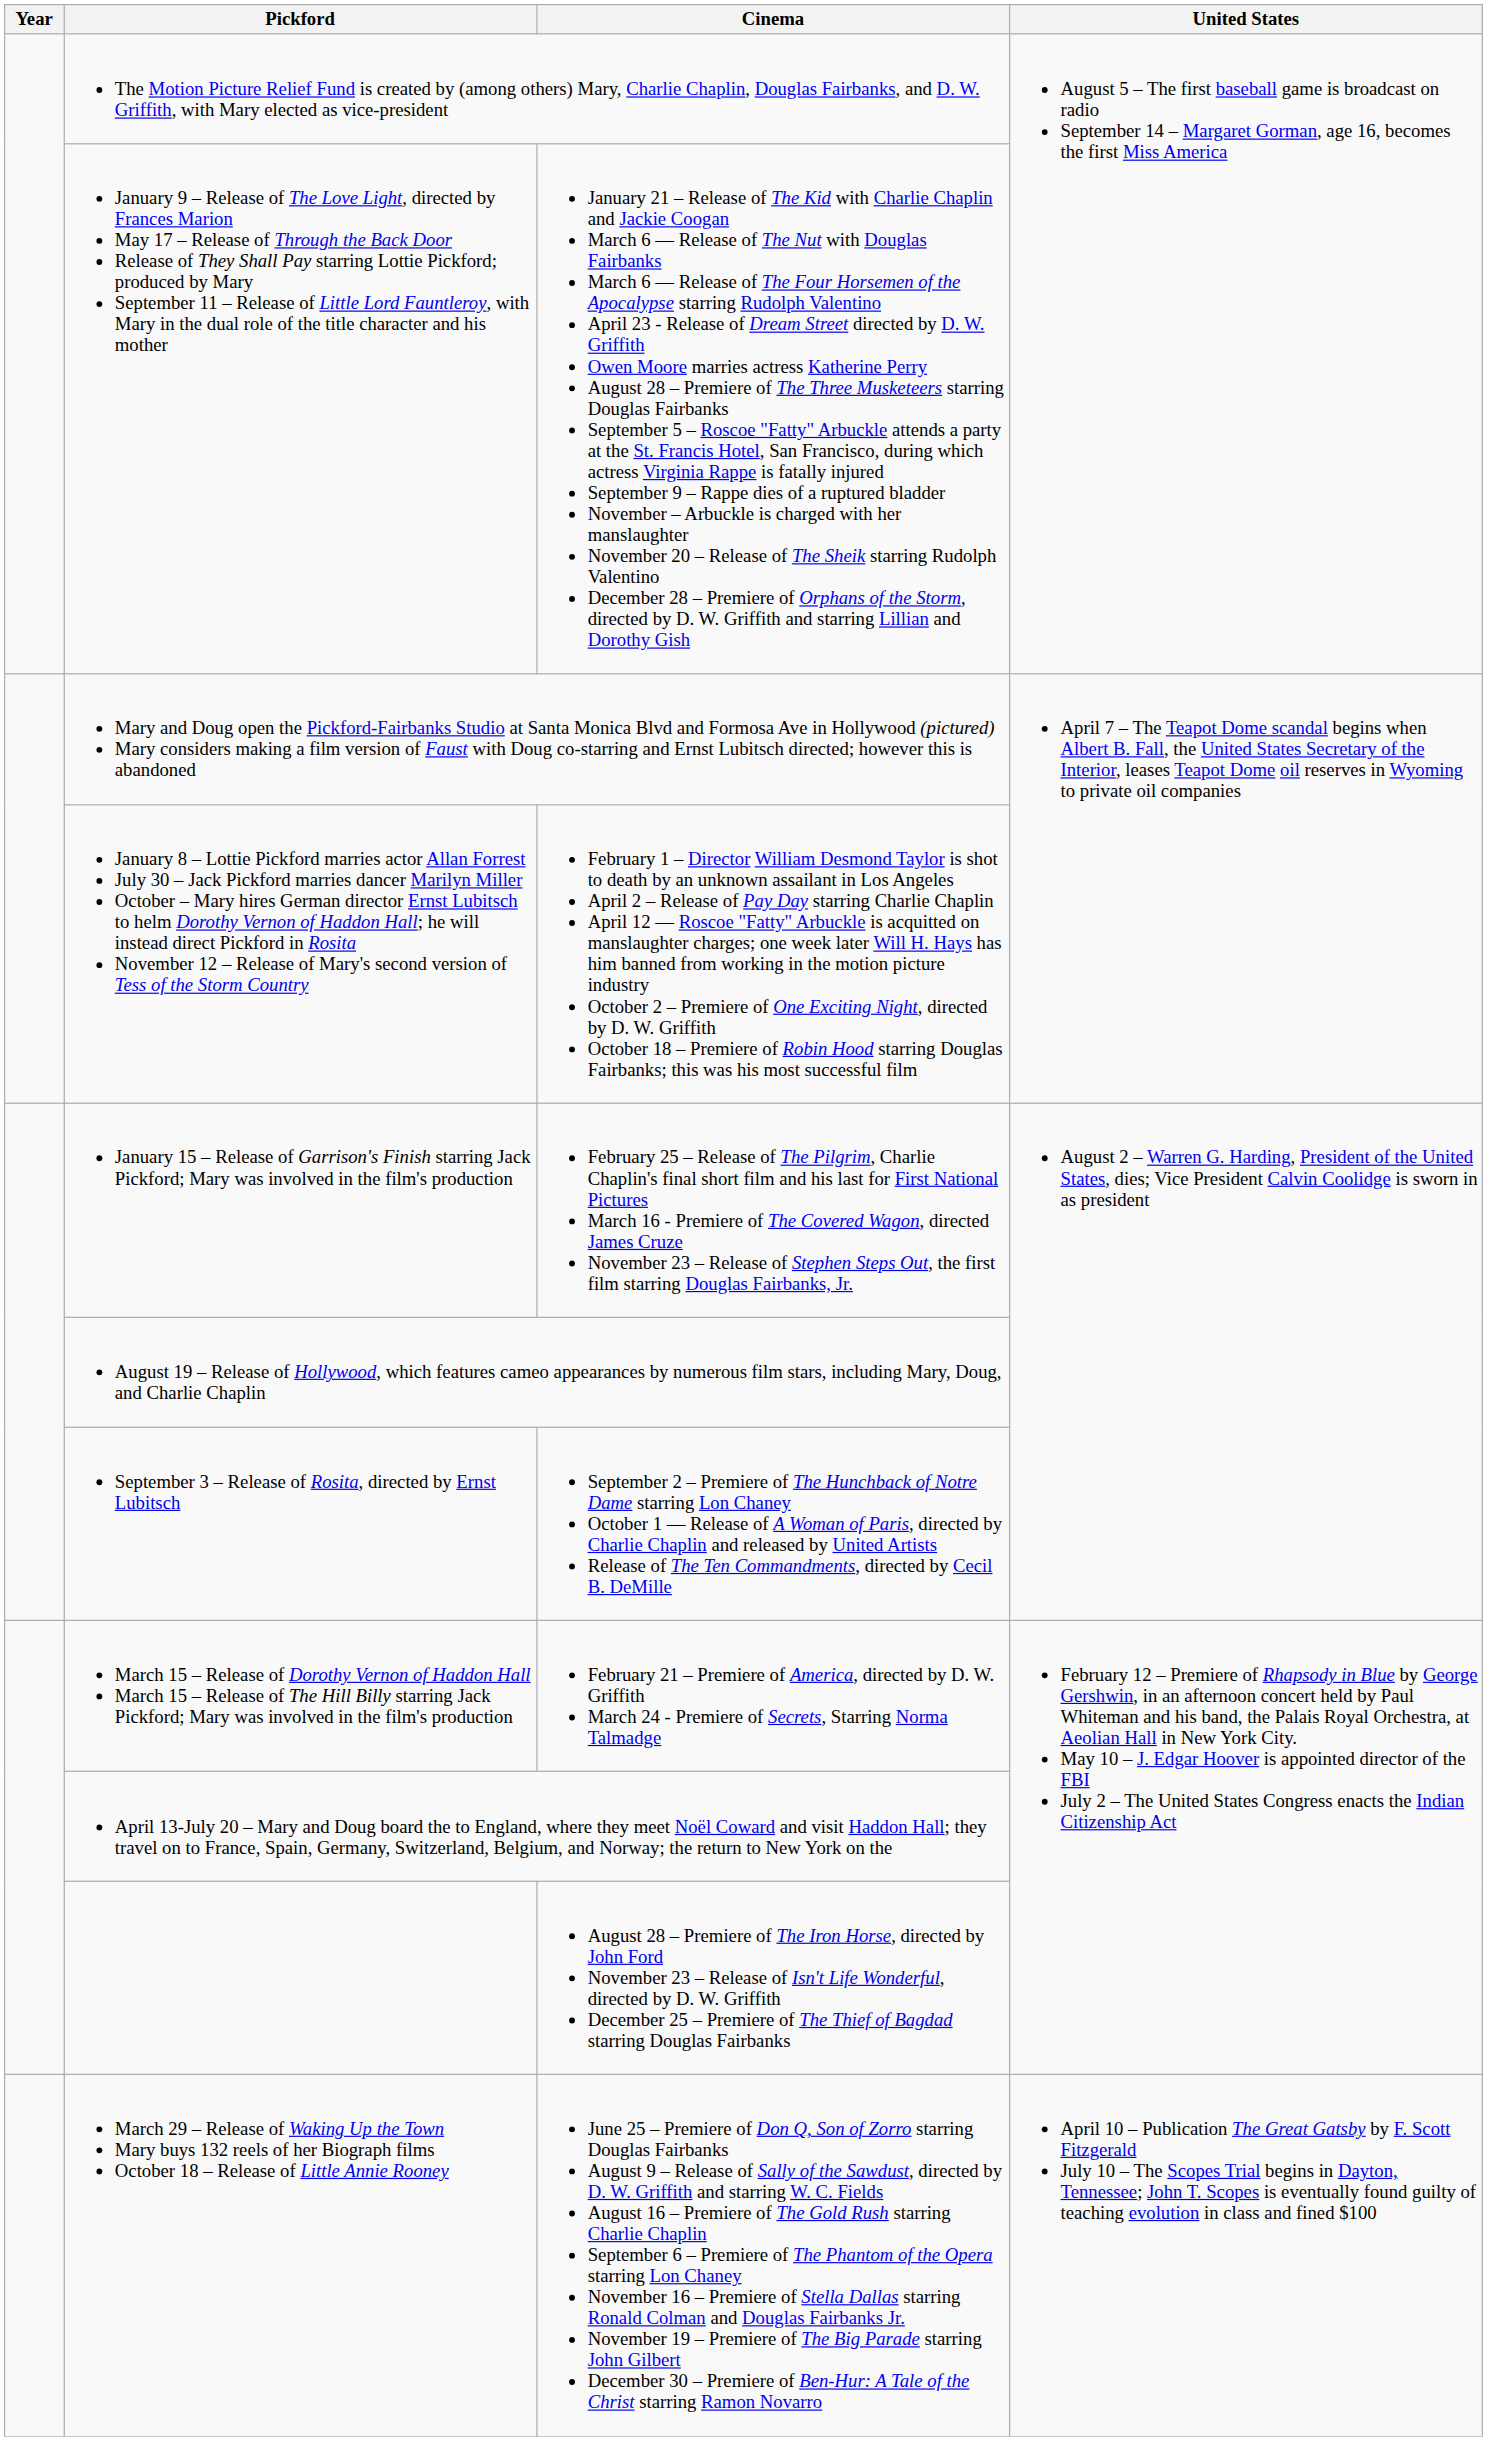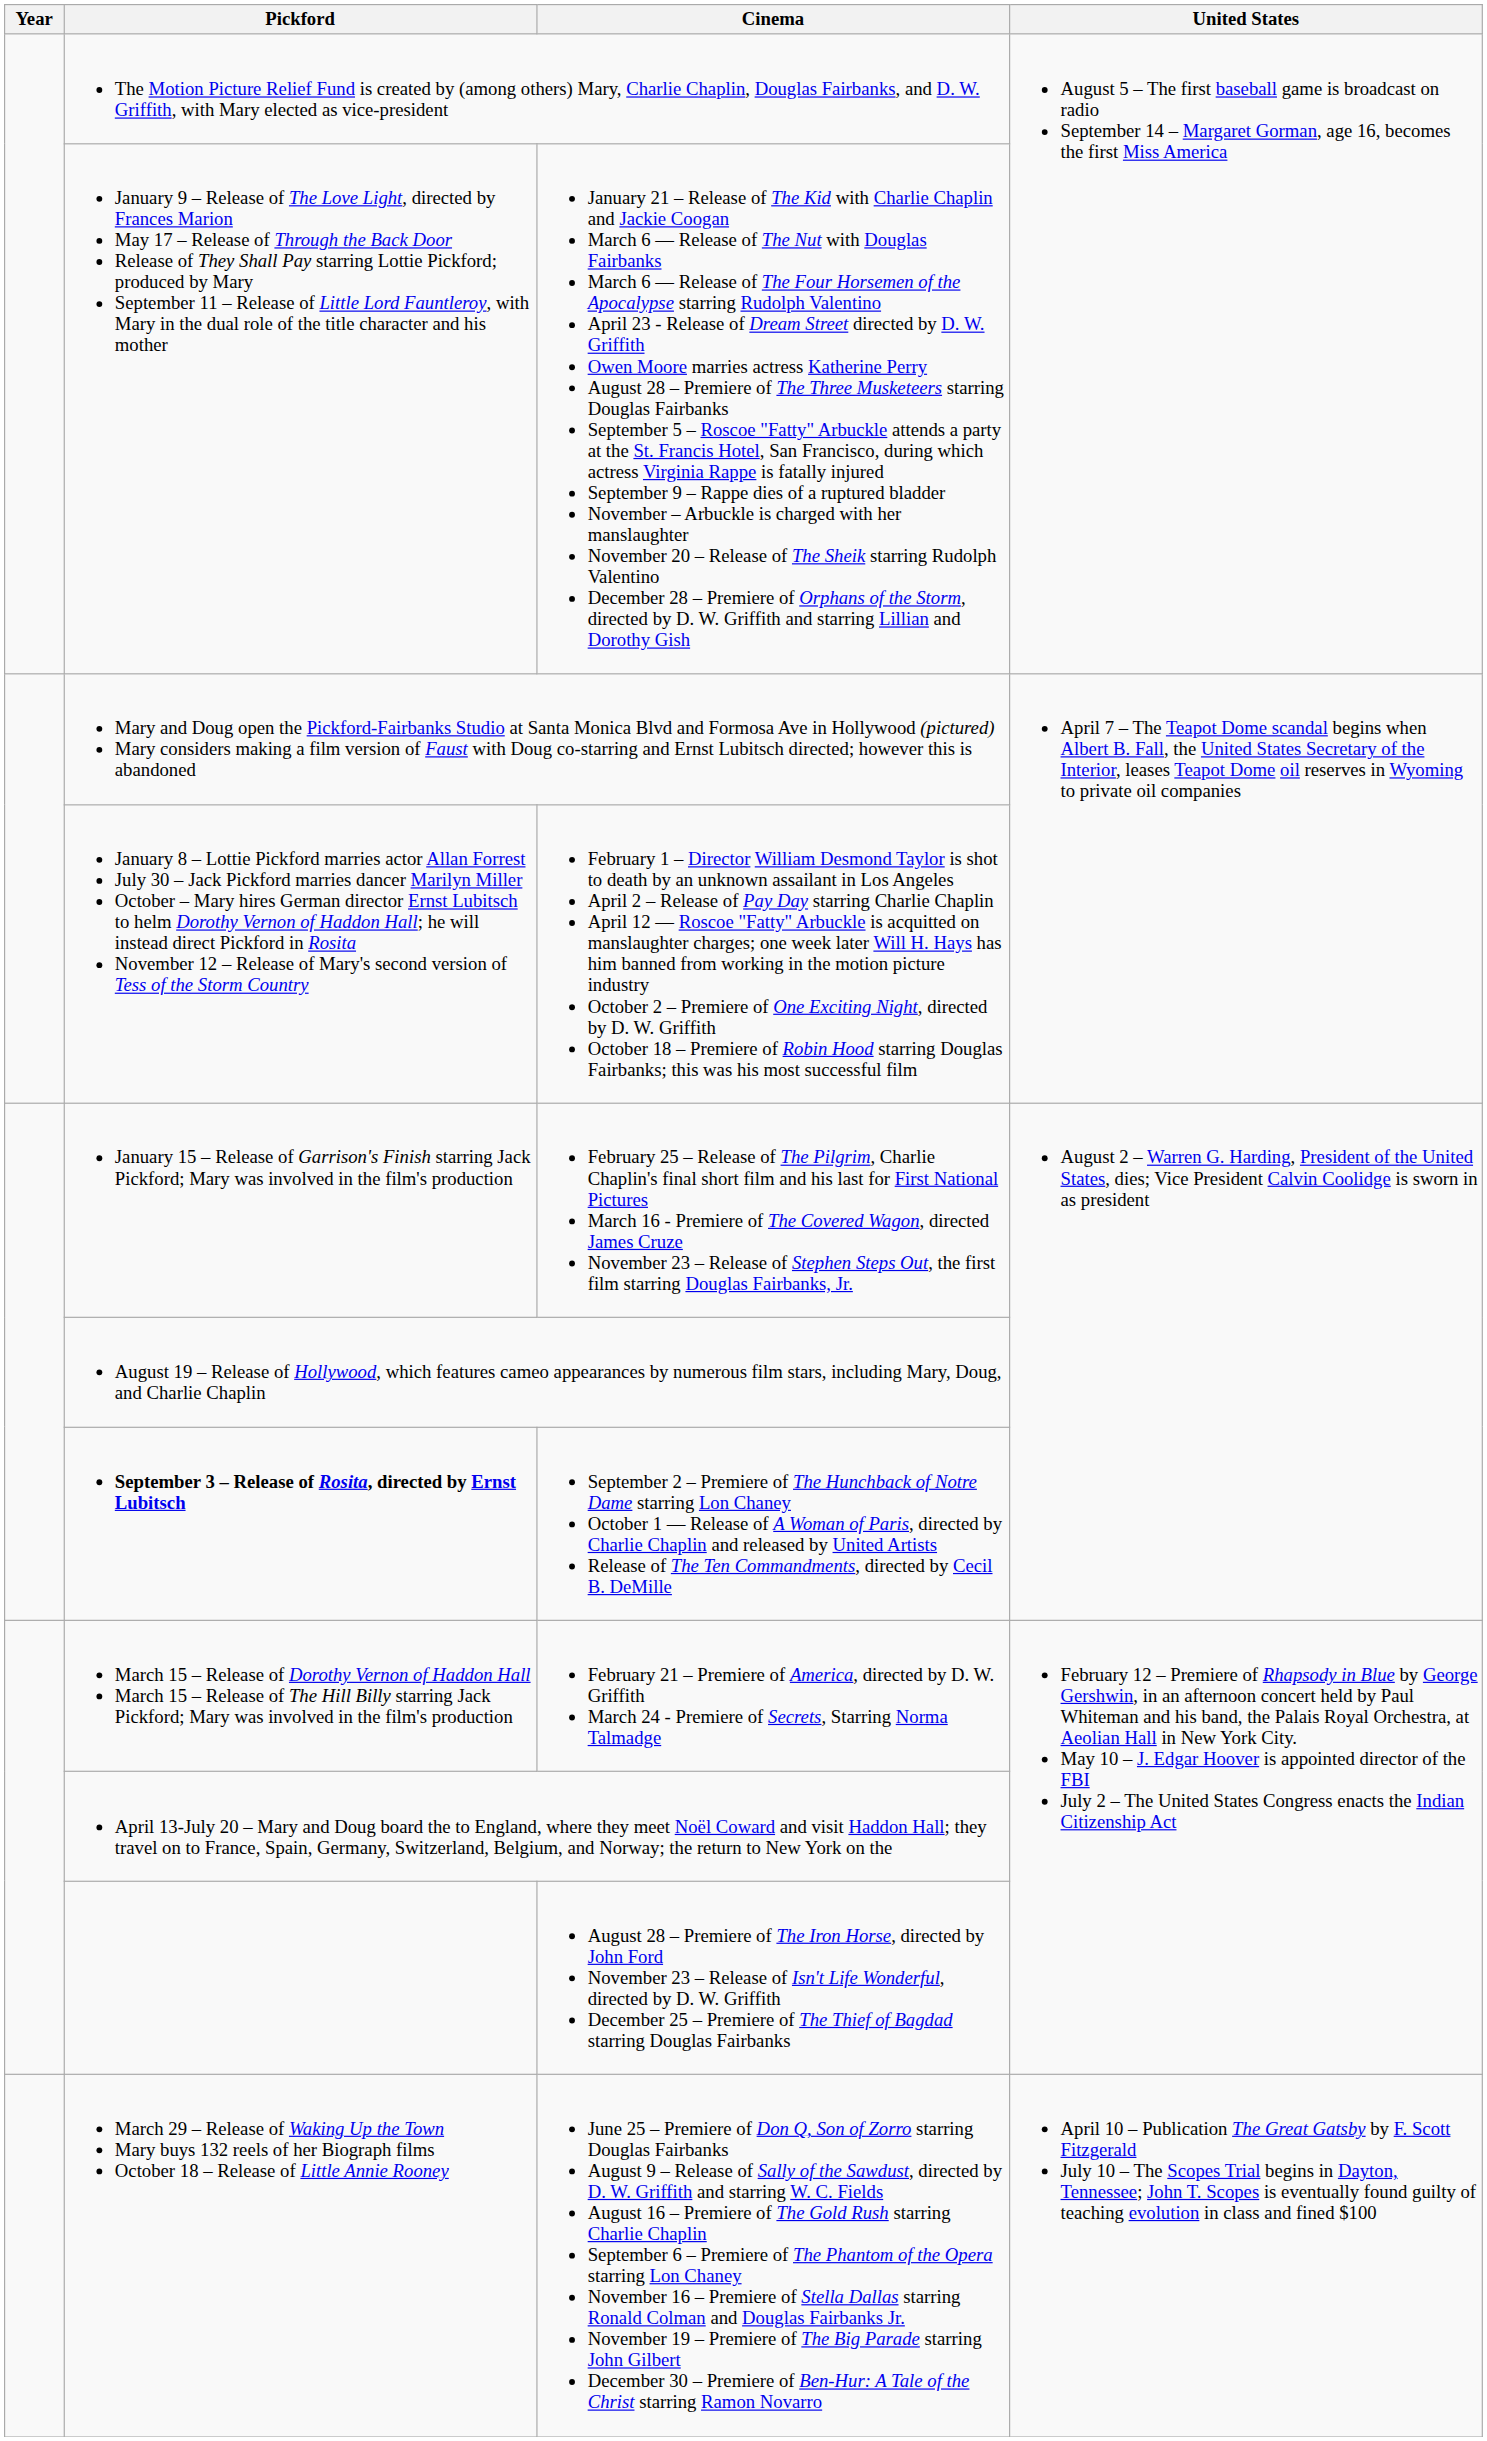(300, 1492) normal -> (300, 1492) bold
